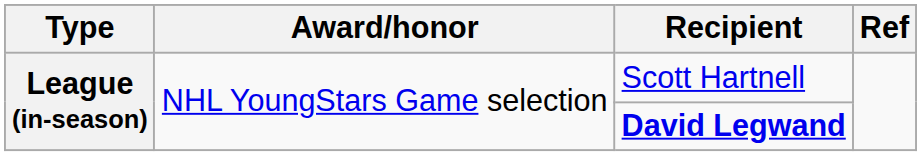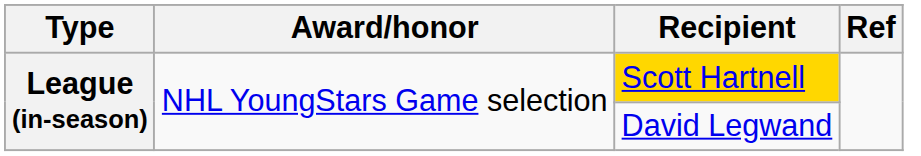(713, 77) no background -> (713, 77) gold background
(734, 125) bold -> (727, 125) normal
